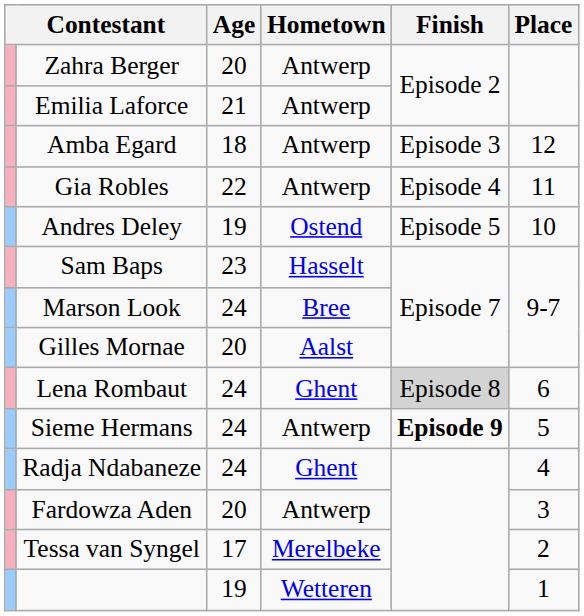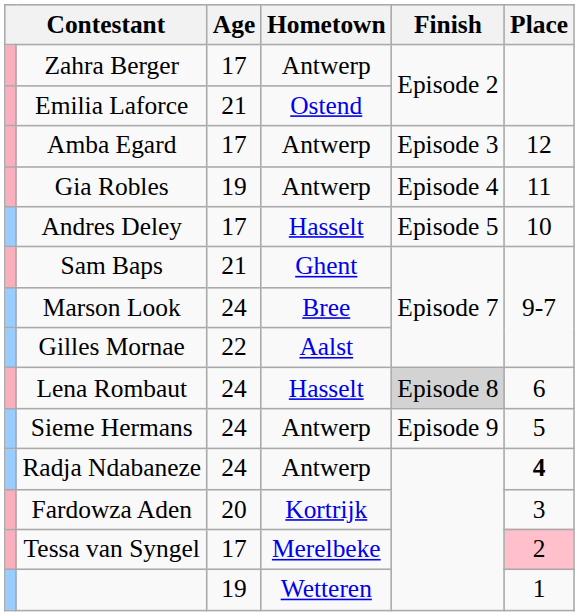(234, 65) 20 -> (234, 65) 17
(326, 105) Antwerp -> (326, 105) Ostend
(234, 145) 18 -> (234, 145) 17
(234, 186) 22 -> (234, 186) 19
(234, 226) 19 -> (234, 226) 17
(326, 226) Ostend -> (326, 226) Hasselt
(234, 266) 23 -> (234, 266) 21
(326, 266) Hasselt -> (326, 266) Ghent
(234, 347) 20 -> (234, 347) 22
(326, 387) Ghent -> (326, 387) Hasselt
(450, 428) bold -> (448, 428) normal
(326, 468) Ghent -> (326, 468) Antwerp
(543, 468) normal -> (539, 468) bold
(326, 508) Antwerp -> (326, 508) Kortrijk
(543, 549) no background -> (539, 549) pink background
